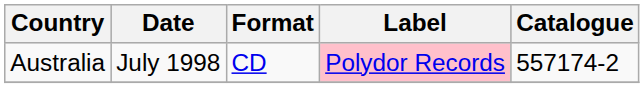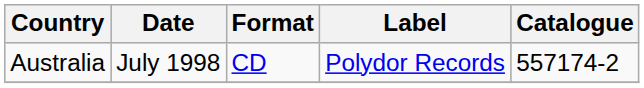(415, 62) pink background -> (415, 62) no background
